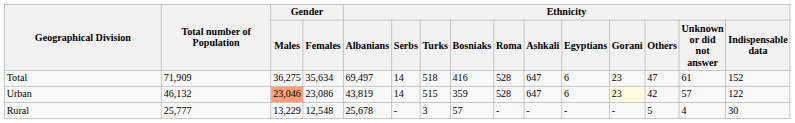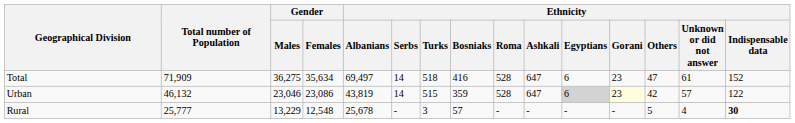(287, 94) lightsalmon background -> (287, 94) no background
(567, 94) no background -> (567, 94) lightgrey background
(733, 110) normal -> (733, 110) bold
